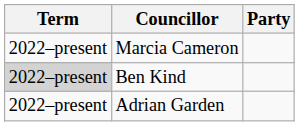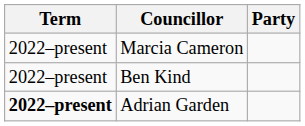(58, 76) lightgrey background -> (58, 76) no background
(58, 105) normal -> (60, 105) bold
